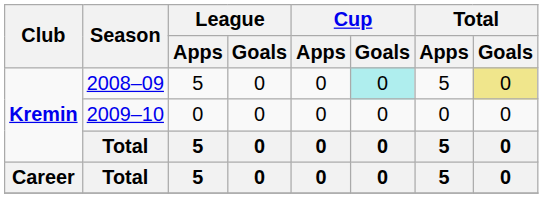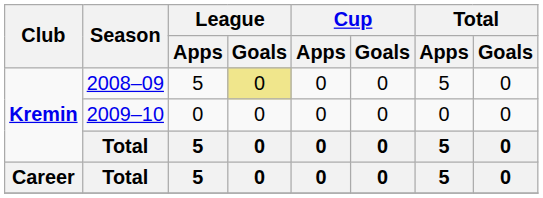(259, 83) no background -> (259, 83) khaki background
(382, 83) paleturquoise background -> (382, 83) no background
(505, 83) khaki background -> (505, 83) no background
